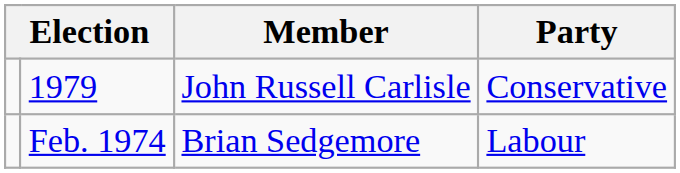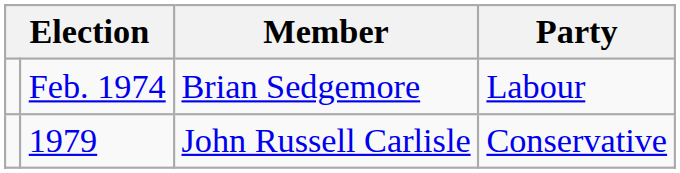rows swapped: (97, 140) <-> (63, 85)
